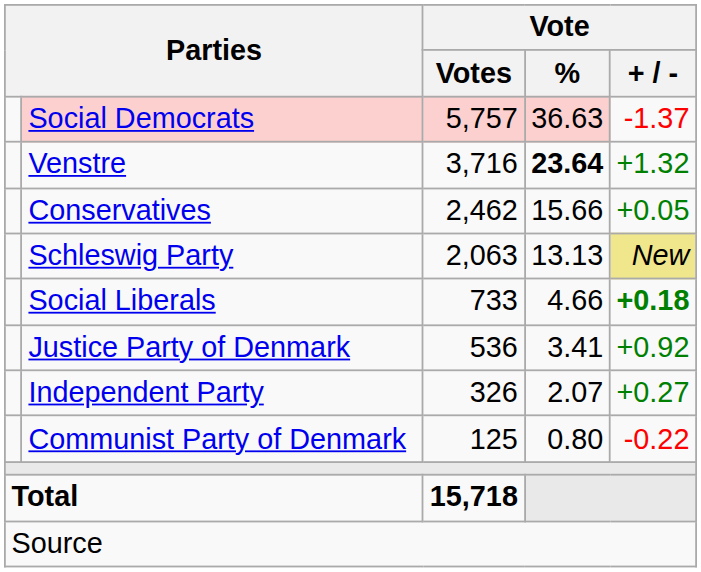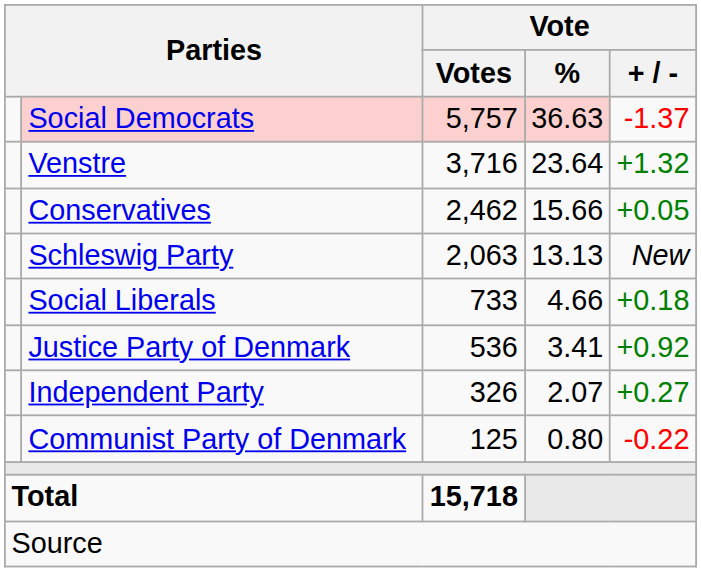(567, 164) bold -> (567, 164) normal
(661, 255) khaki background -> (661, 255) no background
(653, 301) bold -> (653, 301) normal
